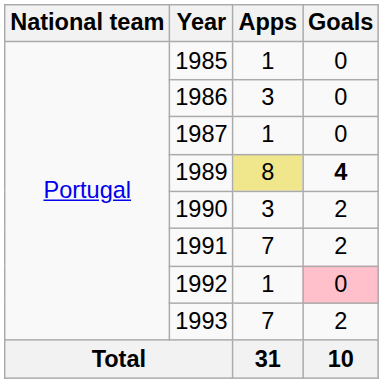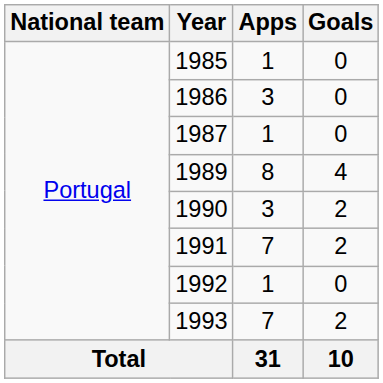(268, 172) khaki background -> (268, 172) no background
(341, 172) bold -> (341, 172) normal
(341, 284) pink background -> (341, 284) no background
